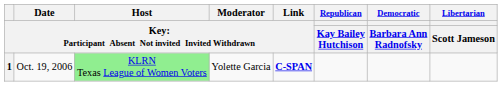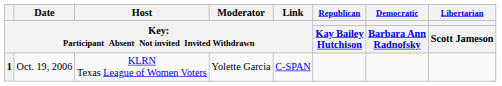(142, 67) lightgreen background -> (142, 67) no background
(294, 67) bold -> (293, 67) normal
